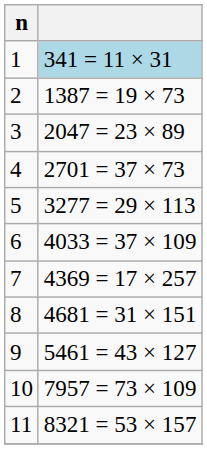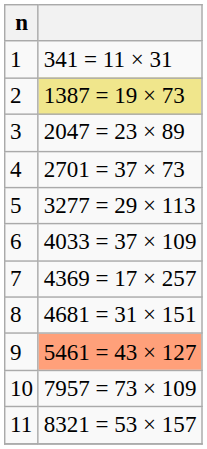(108, 59) lightblue background -> (108, 59) no background
(114, 95) no background -> (114, 95) khaki background
(120, 351) no background -> (120, 351) lightsalmon background
